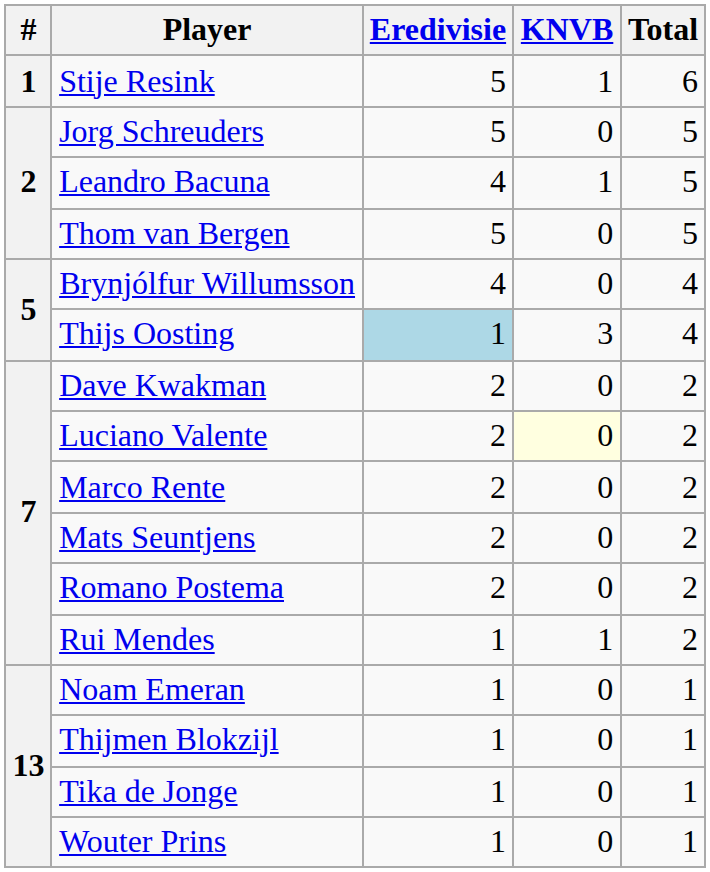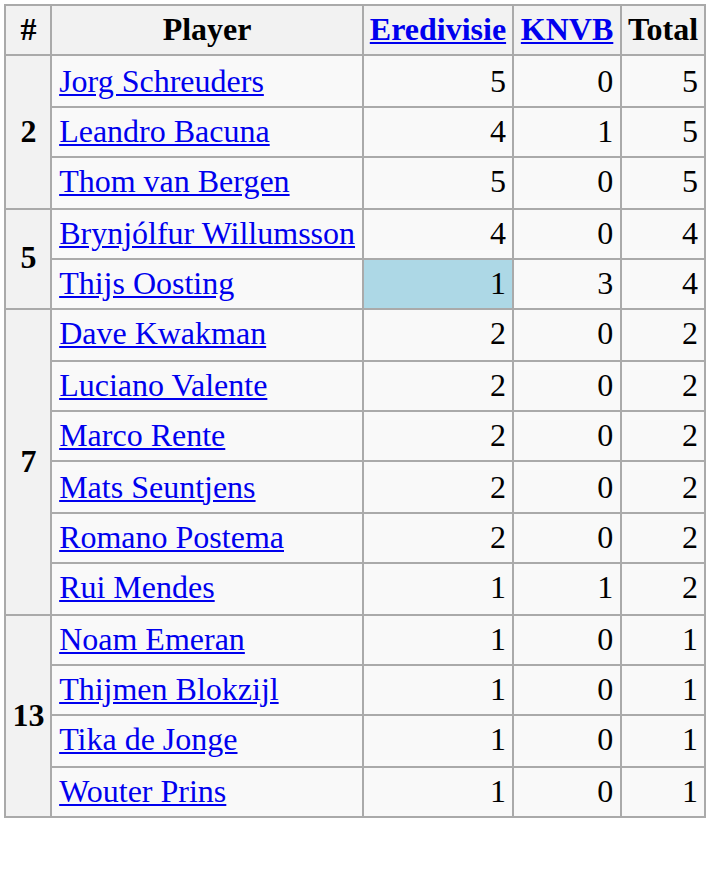- row: (137, 80)
(605, 435) lightyellow background -> (605, 385) no background
